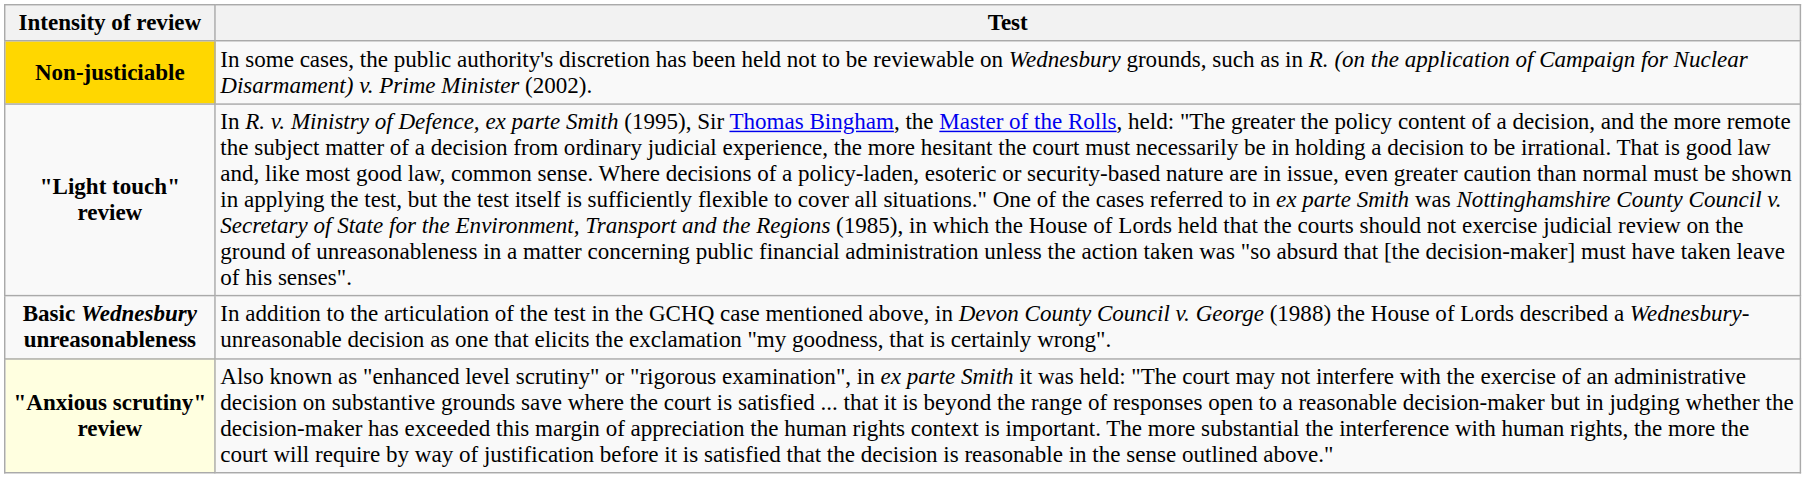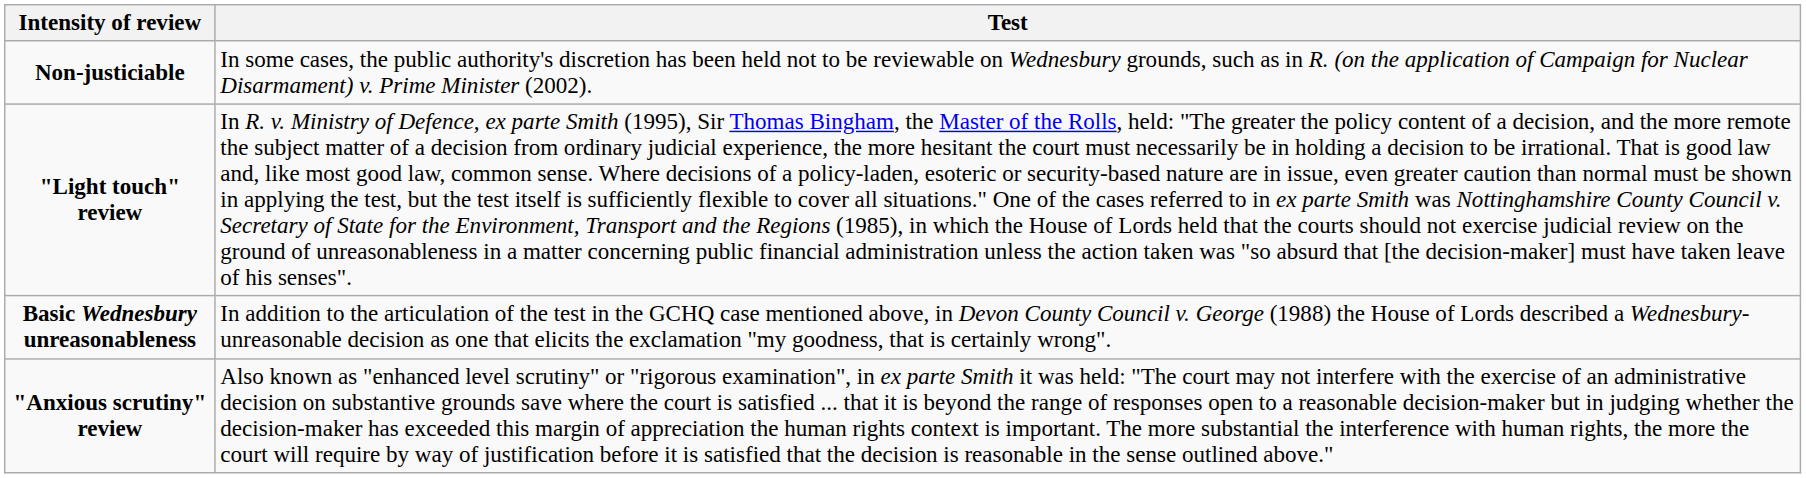(110, 72) gold background -> (110, 72) no background
(110, 415) lightyellow background -> (110, 415) no background
